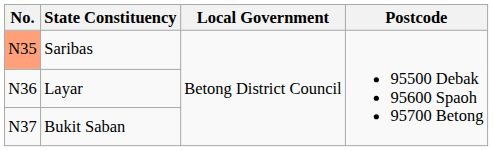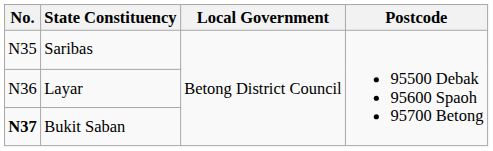(23, 49) lightsalmon background -> (23, 49) no background
(23, 126) normal -> (23, 126) bold
